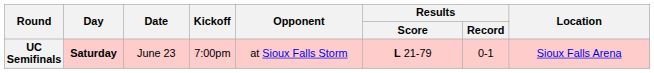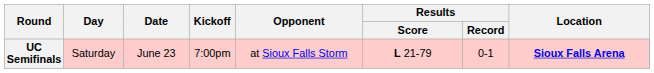(93, 53) bold -> (93, 53) normal
(579, 53) normal -> (579, 53) bold
